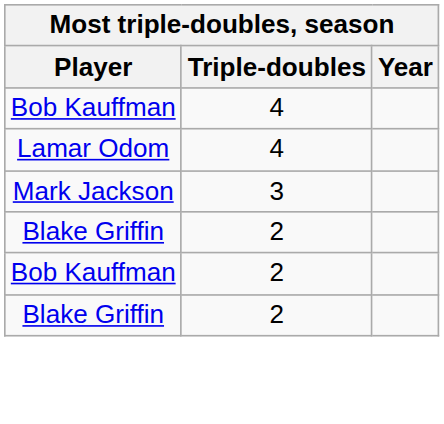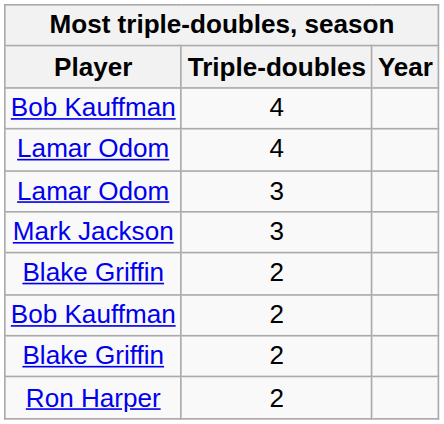+ row: (93, 190)
+ row: (93, 397)
